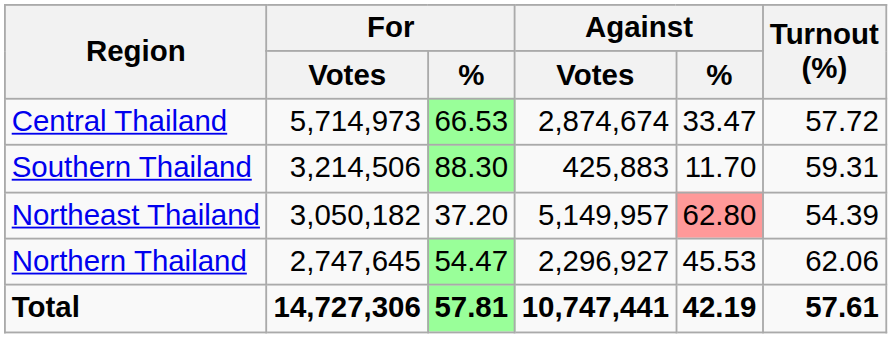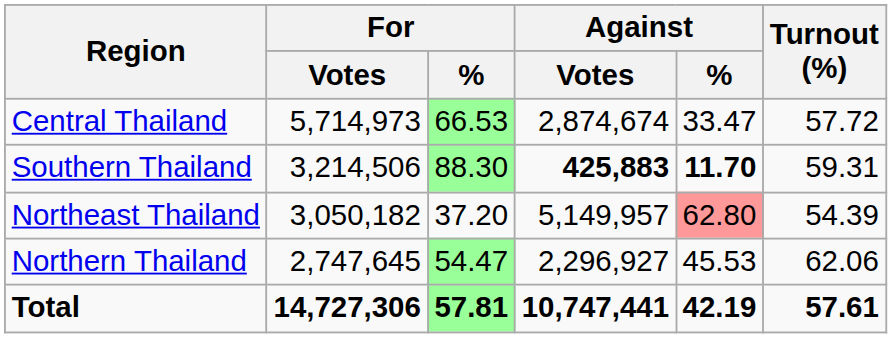(616, 167) normal -> (616, 167) bold
(721, 167) normal -> (720, 167) bold
